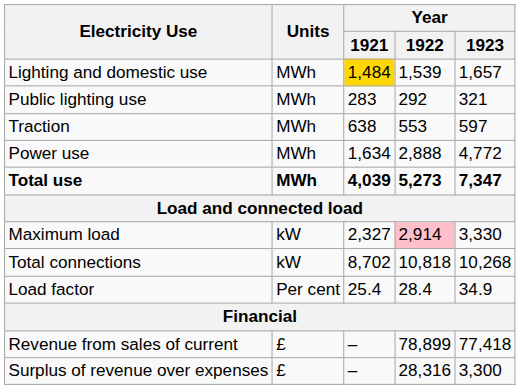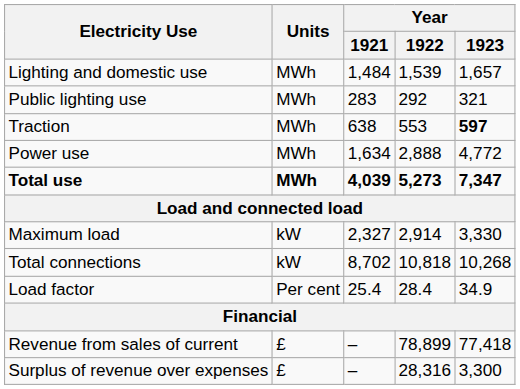(369, 72) gold background -> (369, 72) no background
(473, 126) normal -> (473, 126) bold
(420, 235) pink background -> (420, 235) no background
